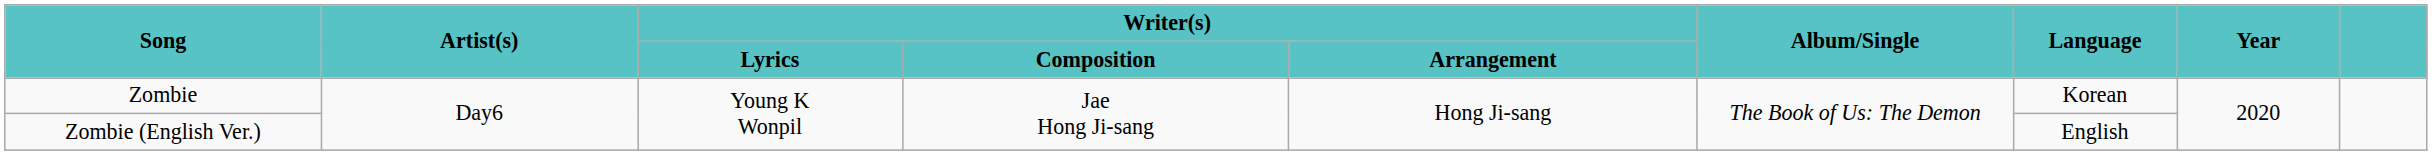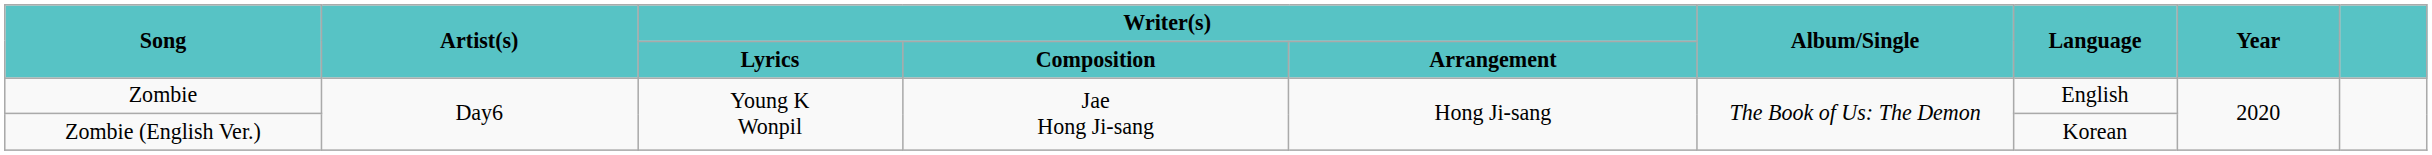(2095, 95) Korean -> (2095, 95) English
(2095, 131) English -> (2095, 131) Korean
